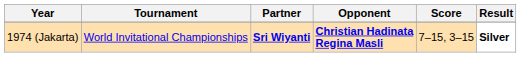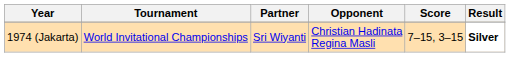(282, 37) bold -> (280, 37) normal
(364, 37) bold -> (357, 37) normal
